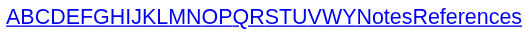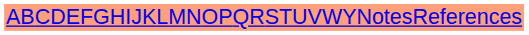(264, 17) no background -> (264, 17) lightsalmon background
